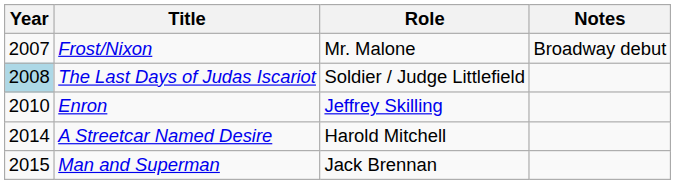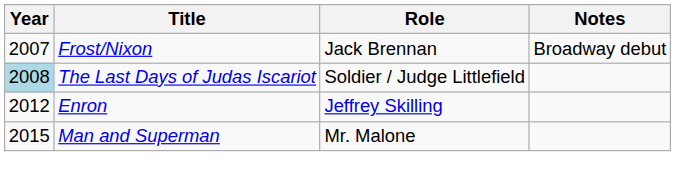(370, 48) Mr. Malone -> (381, 48) Jack Brennan
(29, 106) 2010 -> (29, 106) 2012
- row: (165, 135)
(381, 164) Jack Brennan -> (370, 135) Mr. Malone
